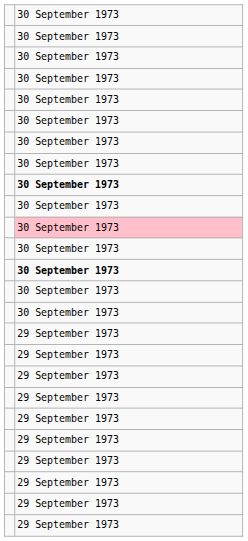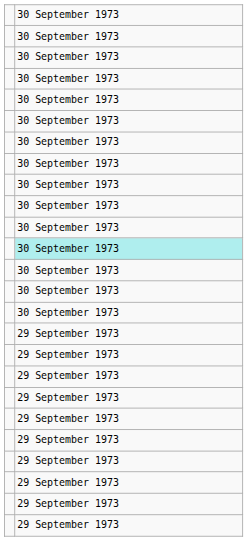(68, 185) bold -> (68, 185) normal
(68, 227) pink background -> (68, 227) no background
(68, 248) no background -> (68, 248) paleturquoise background
(68, 270) bold -> (68, 270) normal
